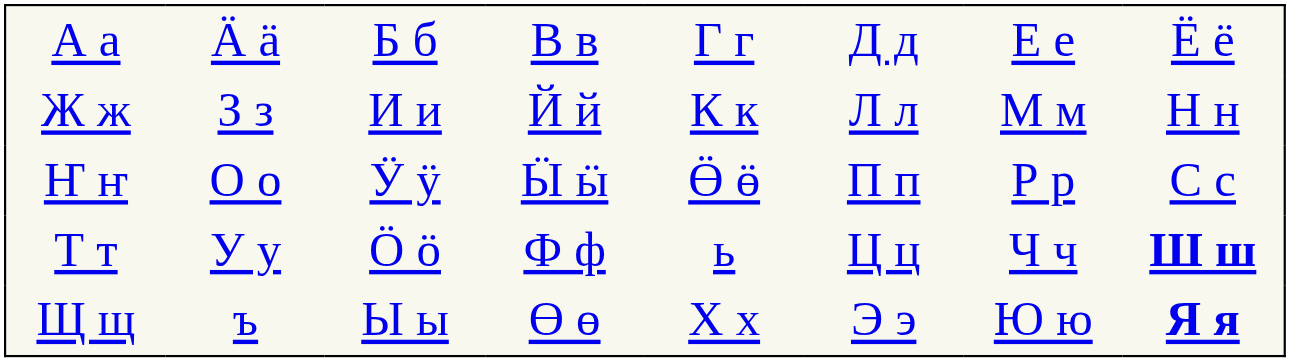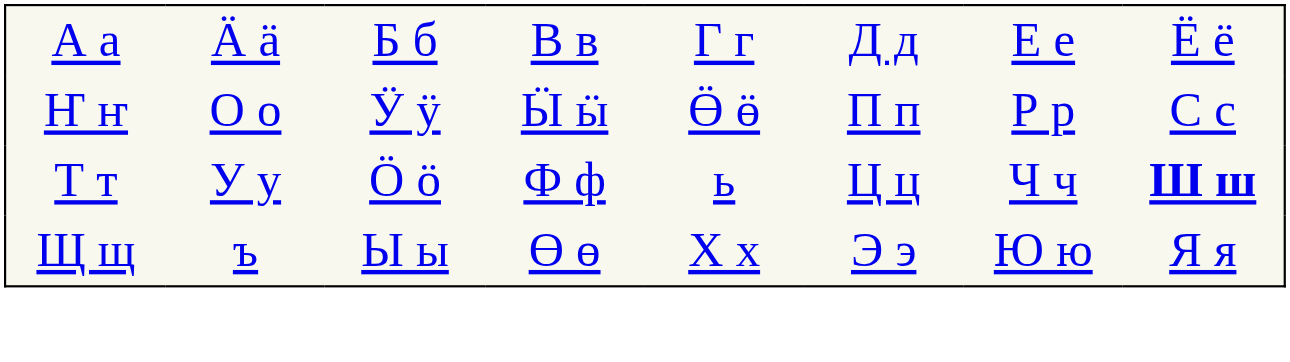- row: (86, 110)
(1203, 319) bold -> (1203, 249) normal
